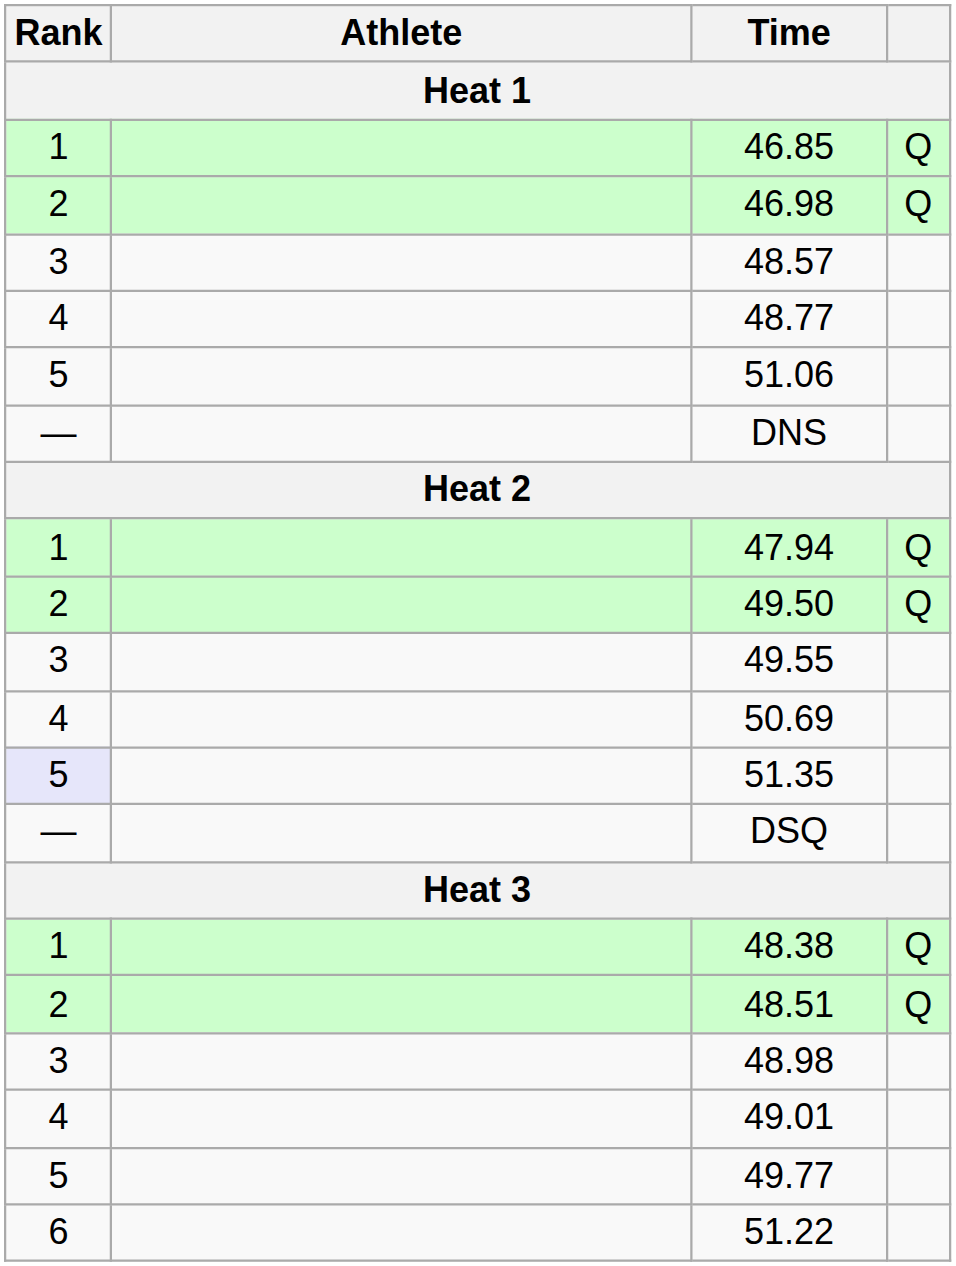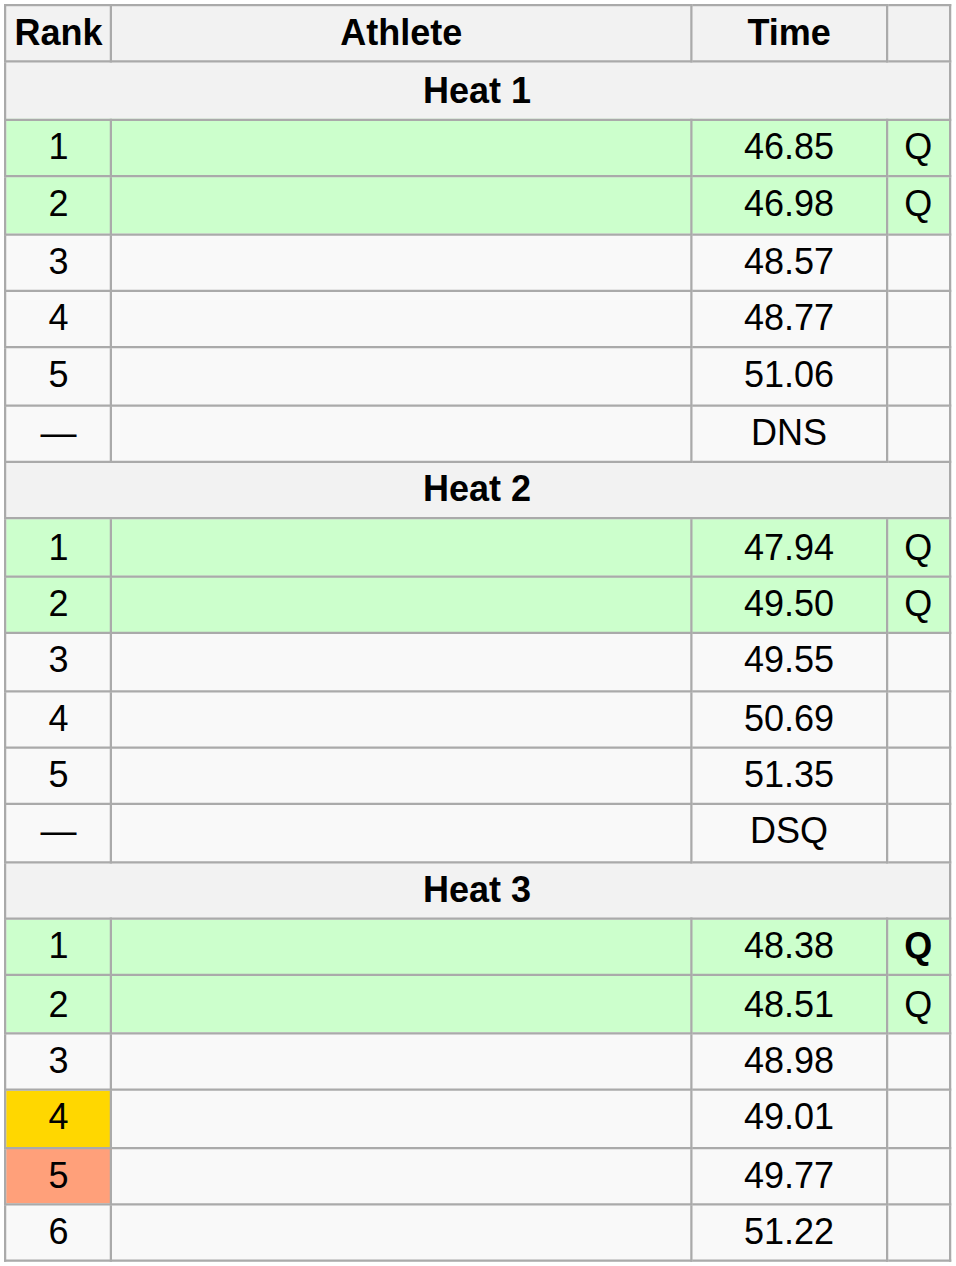(58, 775) lavender background -> (58, 775) no background
(918, 946) normal -> (918, 946) bold
(58, 1117) no background -> (58, 1117) gold background
(58, 1174) no background -> (58, 1174) lightsalmon background
